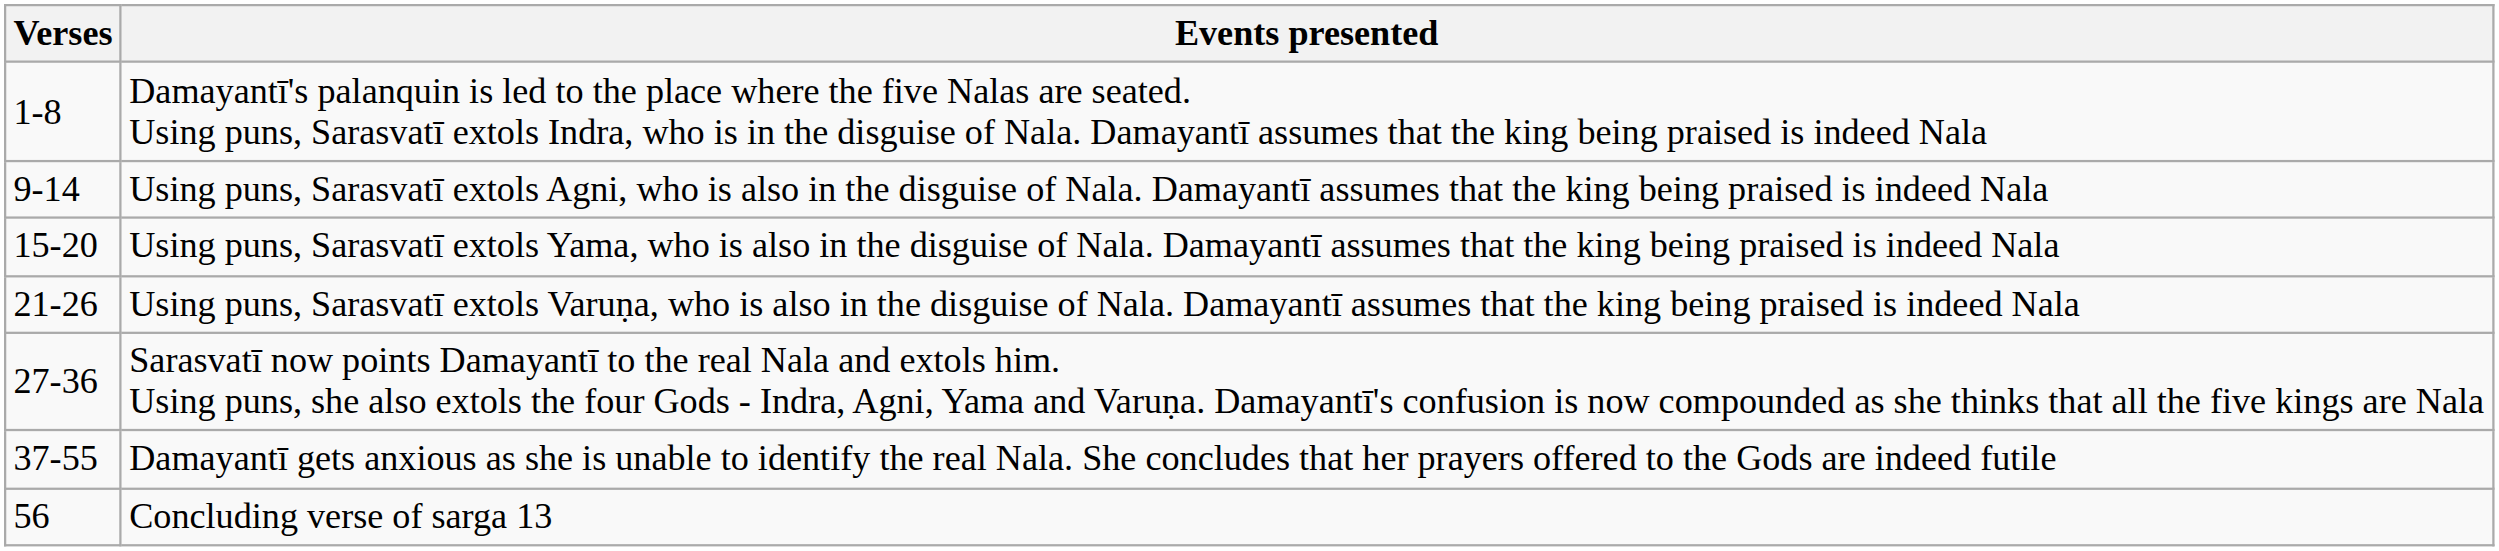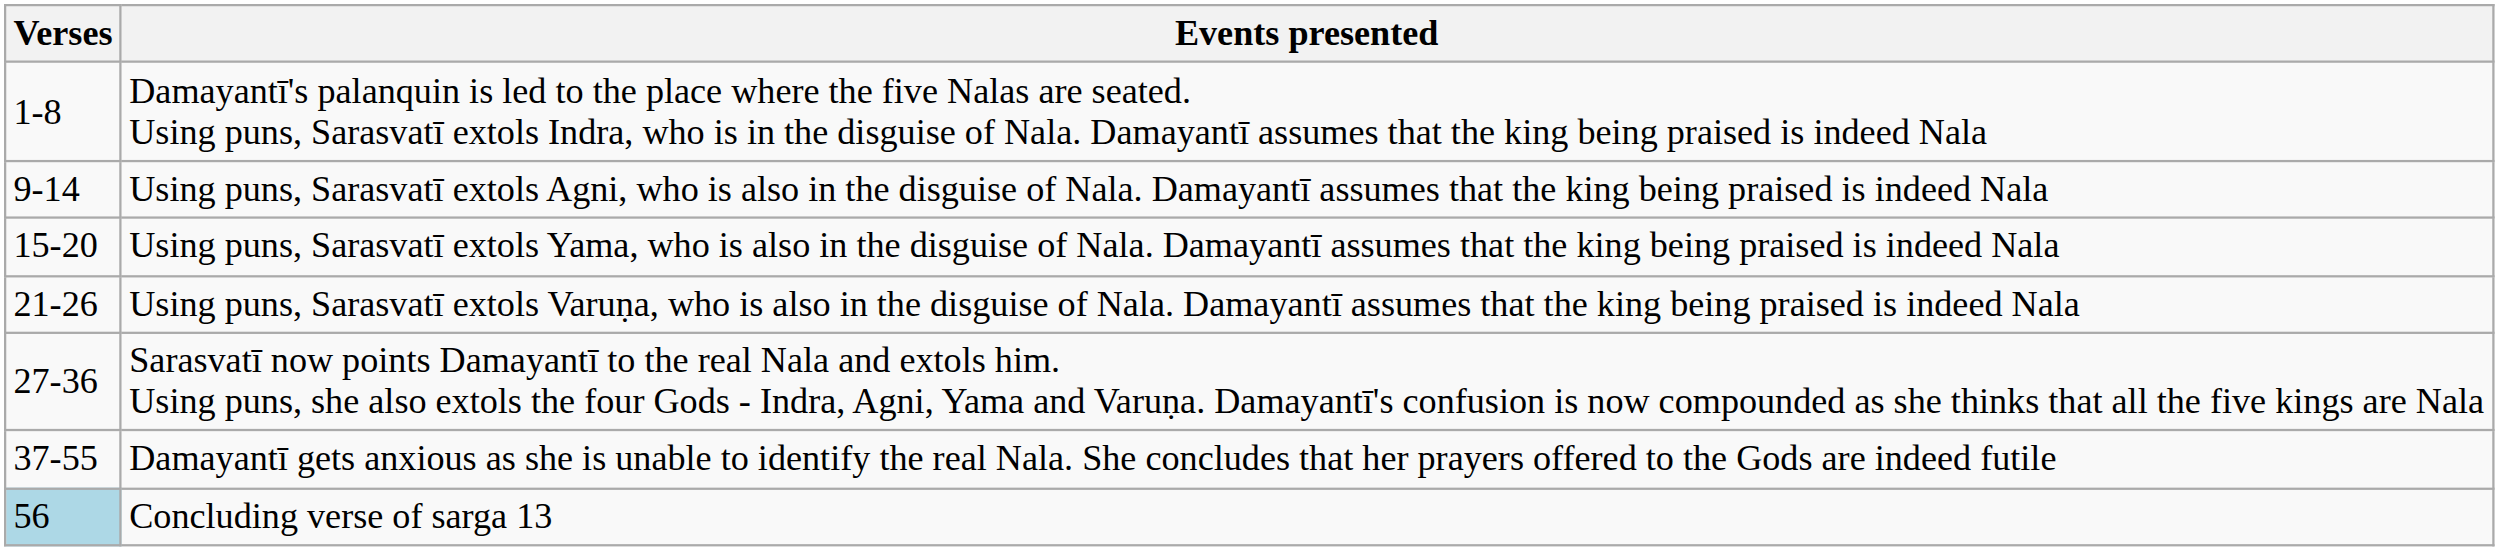(32, 515) no background -> (32, 515) lightblue background
